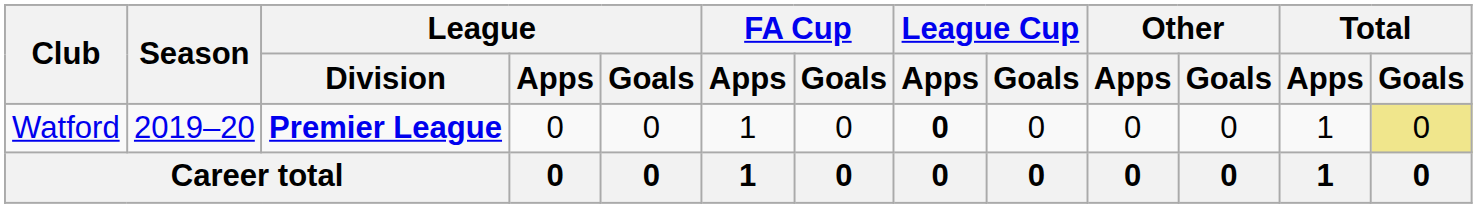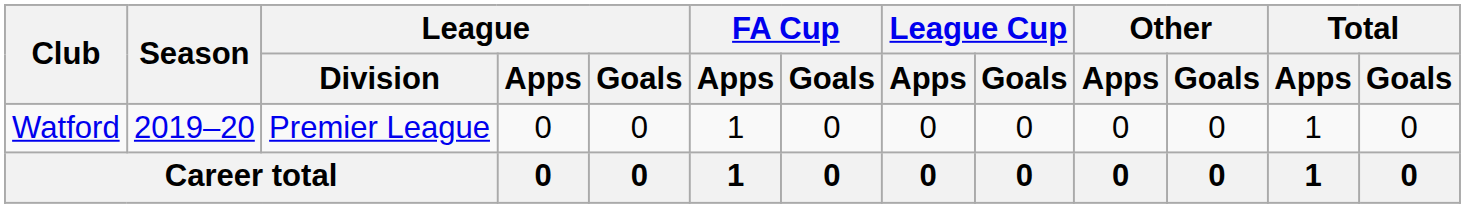(386, 127) bold -> (380, 127) normal
(940, 127) bold -> (928, 127) normal
(1421, 127) khaki background -> (1409, 127) no background
